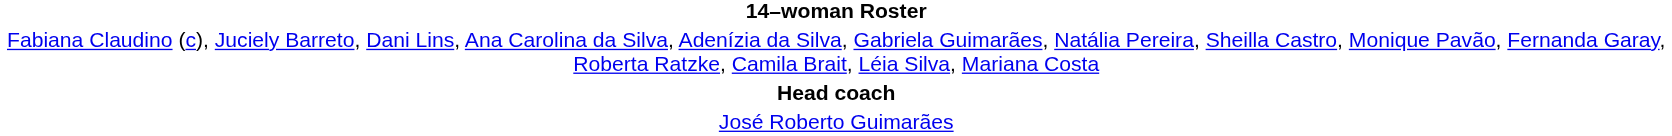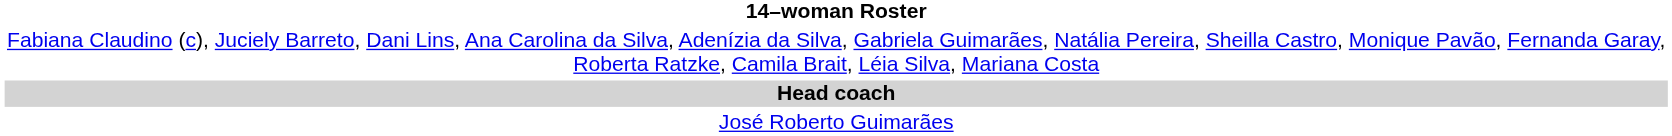(836, 93) no background -> (836, 93) lightgrey background
